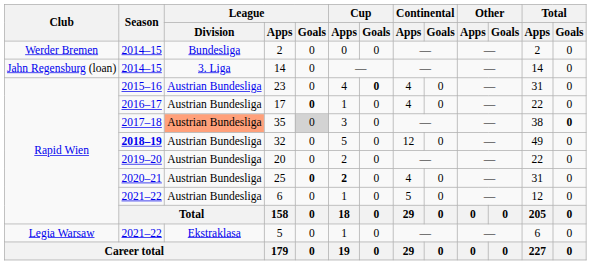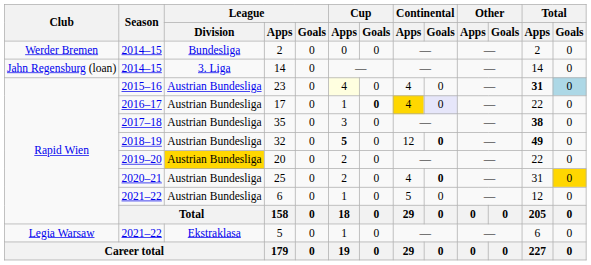(344, 86) no background -> (344, 86) lightyellow background
(376, 86) bold -> (376, 86) normal
(537, 86) normal -> (537, 86) bold
(569, 86) no background -> (569, 86) lightblue background
(312, 104) bold -> (312, 104) normal
(376, 104) normal -> (376, 104) bold
(408, 104) no background -> (408, 104) gold background
(441, 104) no background -> (441, 104) lavender background
(214, 123) lightsalmon background -> (214, 123) no background
(312, 123) lightgrey background -> (312, 123) no background
(537, 123) normal -> (537, 123) bold
(569, 123) bold -> (569, 123) normal
(142, 141) bold -> (142, 141) normal
(344, 141) normal -> (344, 141) bold
(441, 141) normal -> (441, 141) bold
(537, 141) normal -> (537, 141) bold
(214, 159) no background -> (214, 159) gold background
(312, 178) bold -> (312, 178) normal
(344, 178) bold -> (344, 178) normal
(441, 178) normal -> (441, 178) bold
(569, 178) no background -> (569, 178) gold background
